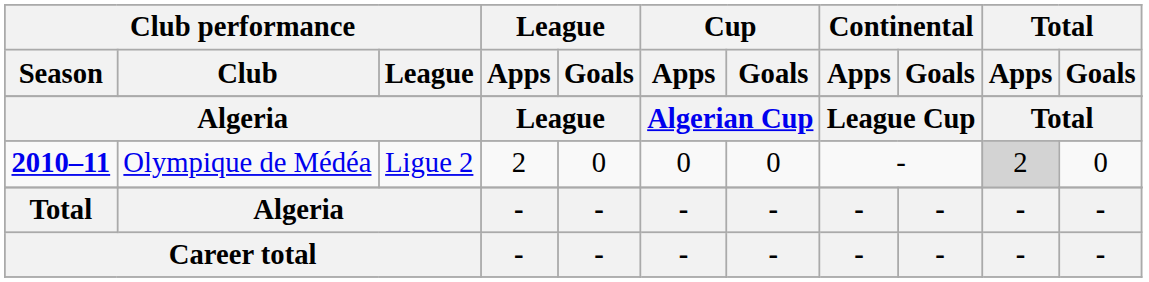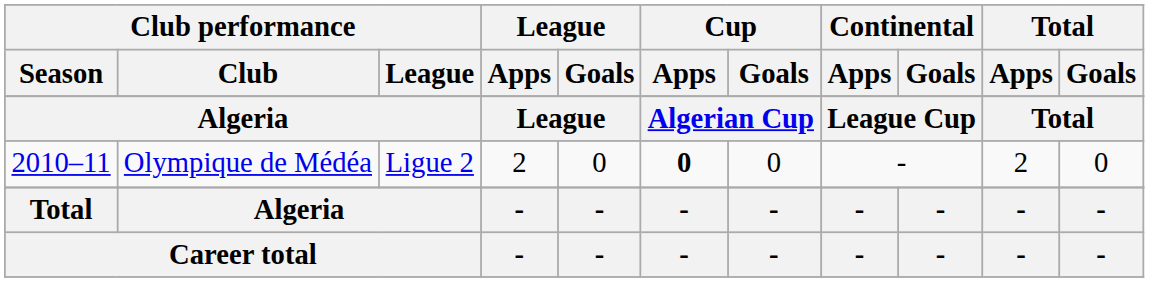(61, 163) bold -> (61, 163) normal
(684, 163) normal -> (684, 163) bold
(1020, 163) lightgrey background -> (1021, 163) no background
